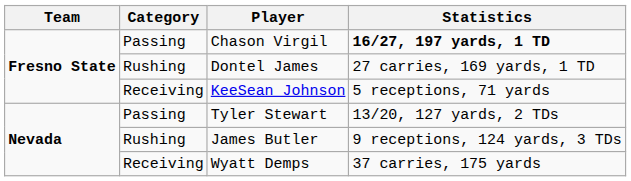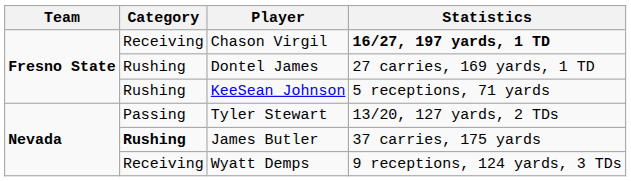(154, 42) Passing -> (163, 42) Receiving
(163, 91) Receiving -> (154, 91) Rushing
(154, 140) normal -> (154, 140) bold
(487, 140) 9 receptions, 124 yards, 3 TDs -> (447, 140) 37 carries, 175 yards
(447, 164) 37 carries, 175 yards -> (487, 164) 9 receptions, 124 yards, 3 TDs
